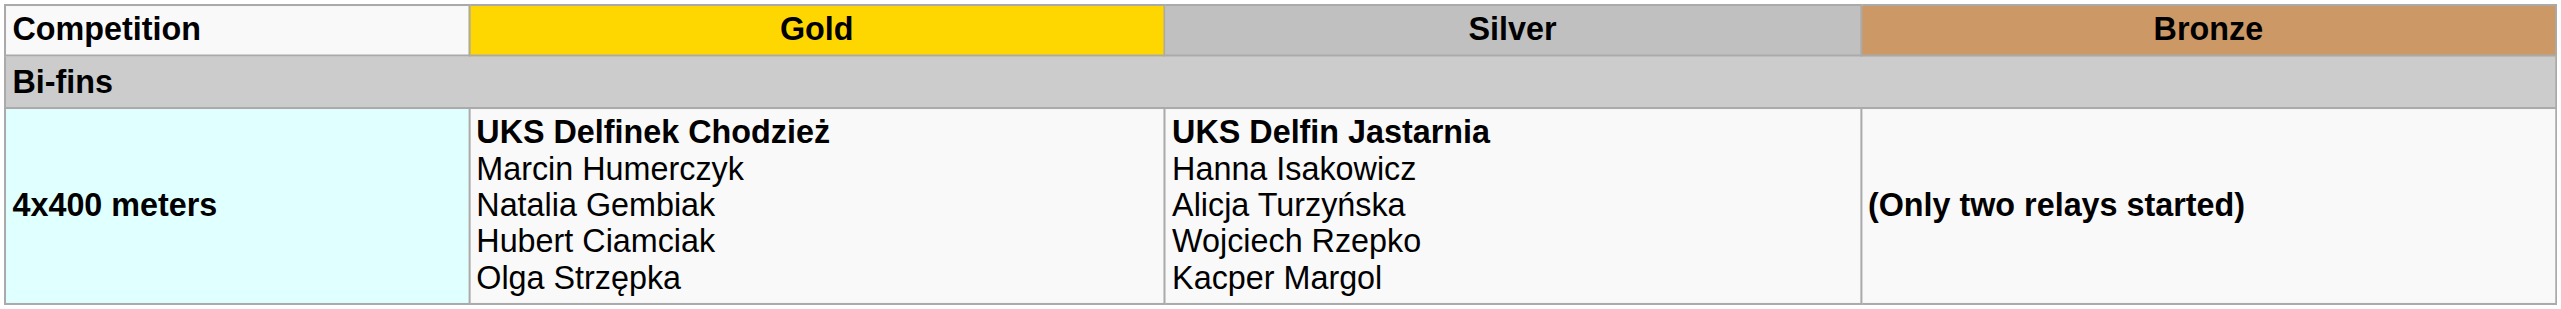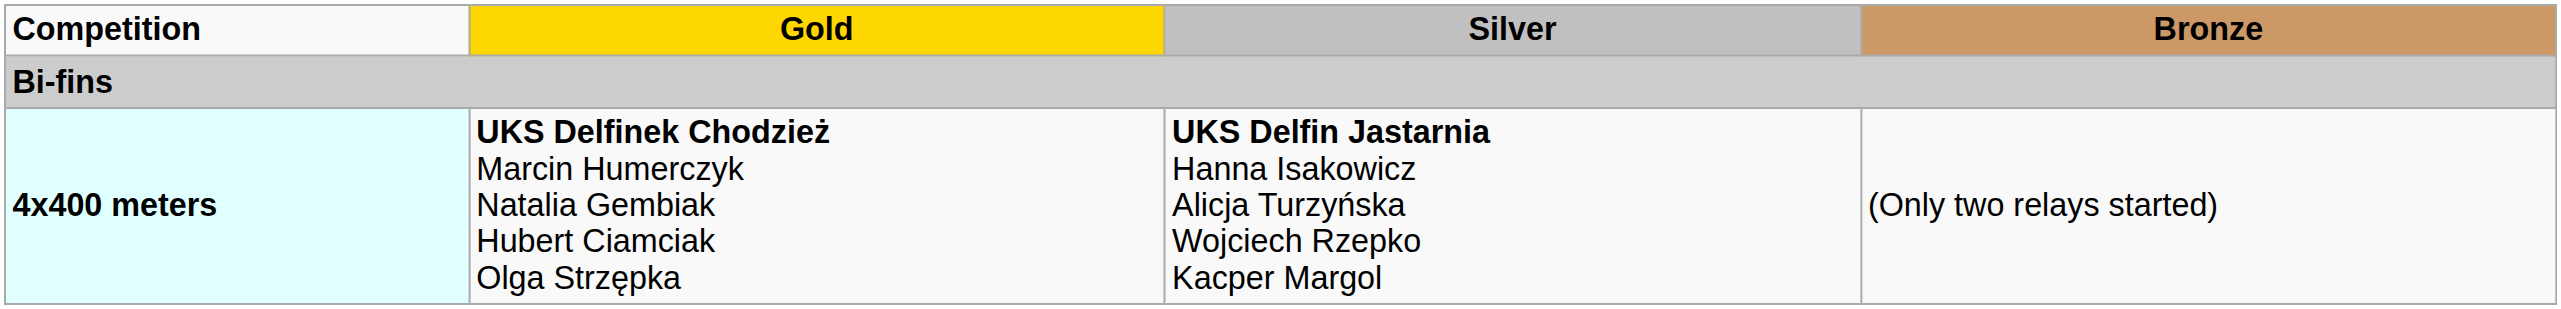(2056, 205) bold -> (2043, 205) normal
